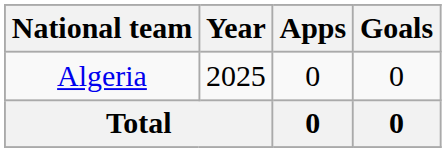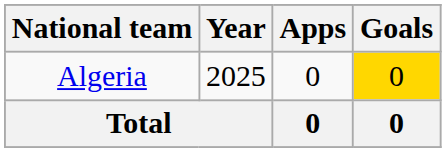(396, 75) no background -> (396, 75) gold background
